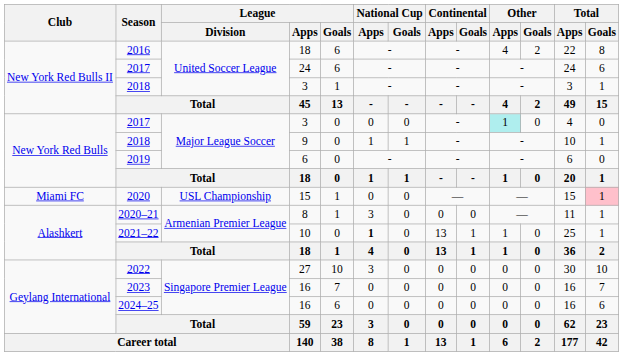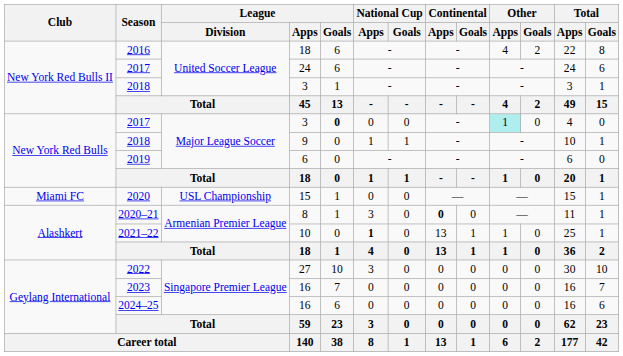(337, 123) normal -> (337, 123) bold
(602, 196) pink background -> (602, 196) no background
(441, 214) normal -> (441, 214) bold
